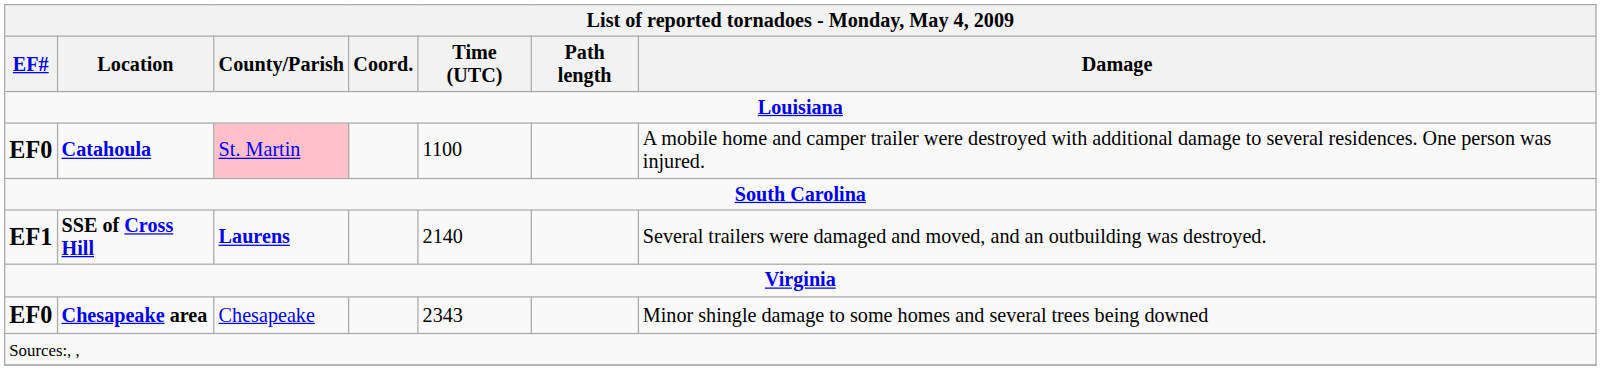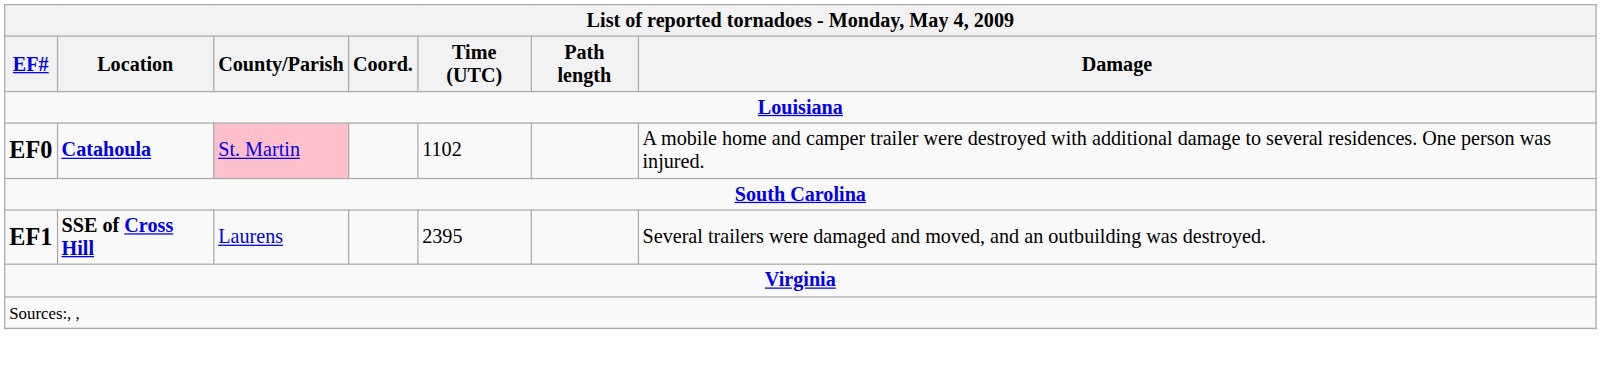(442, 150) 1100 -> (442, 150) 1102
(254, 237) bold -> (251, 237) normal
(443, 237) 2140 -> (442, 237) 2395
- row: (134, 314)
